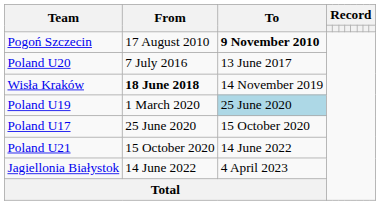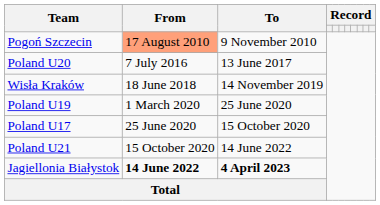(167, 42) no background -> (167, 42) lightsalmon background
(270, 42) bold -> (269, 42) normal
(162, 84) bold -> (161, 84) normal
(256, 105) lightblue background -> (256, 105) no background
(161, 168) normal -> (162, 168) bold
(254, 168) normal -> (255, 168) bold
